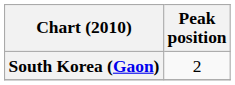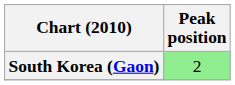(197, 65) no background -> (197, 65) lightgreen background
